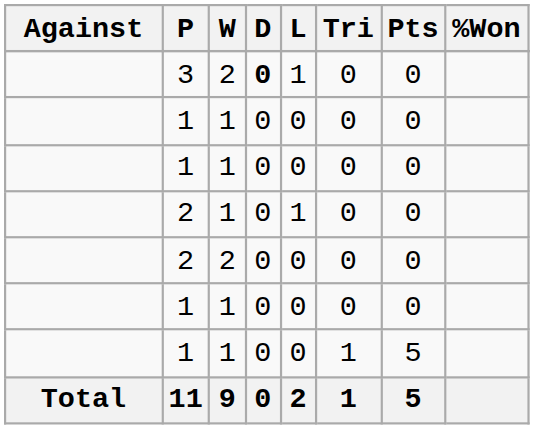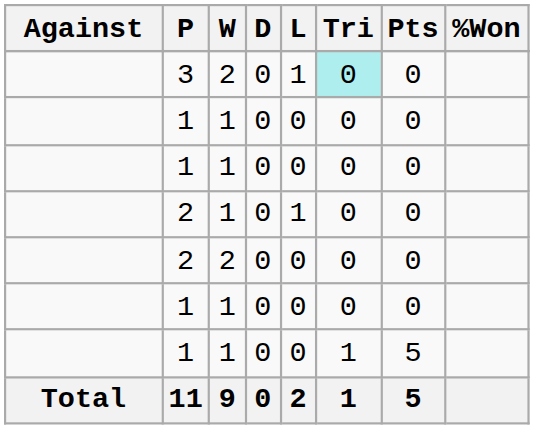(263, 75) bold -> (263, 75) normal
(348, 75) no background -> (348, 75) paleturquoise background
